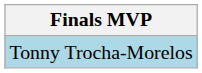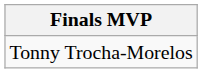(101, 51) lightblue background -> (101, 51) no background
